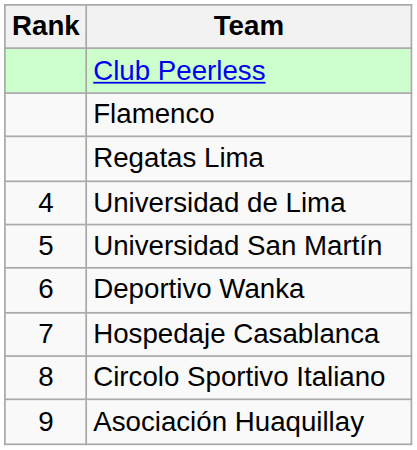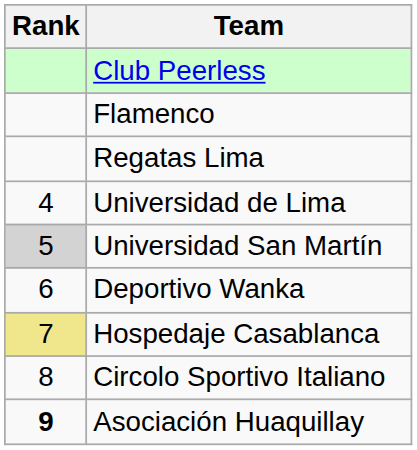(46, 245) no background -> (46, 245) lightgrey background
(46, 333) no background -> (46, 333) khaki background
(46, 421) normal -> (46, 421) bold
